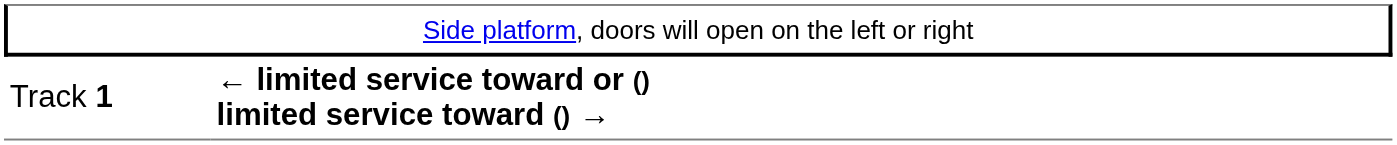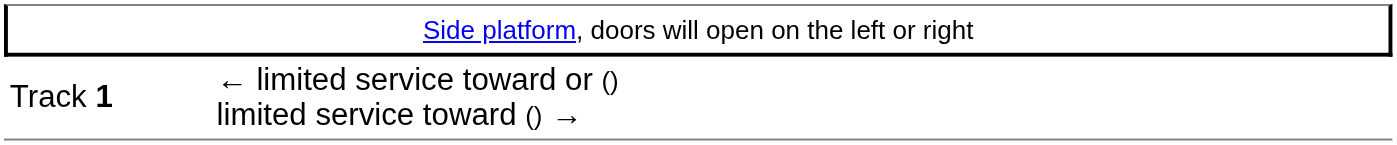(433, 97) bold -> (418, 97) normal
